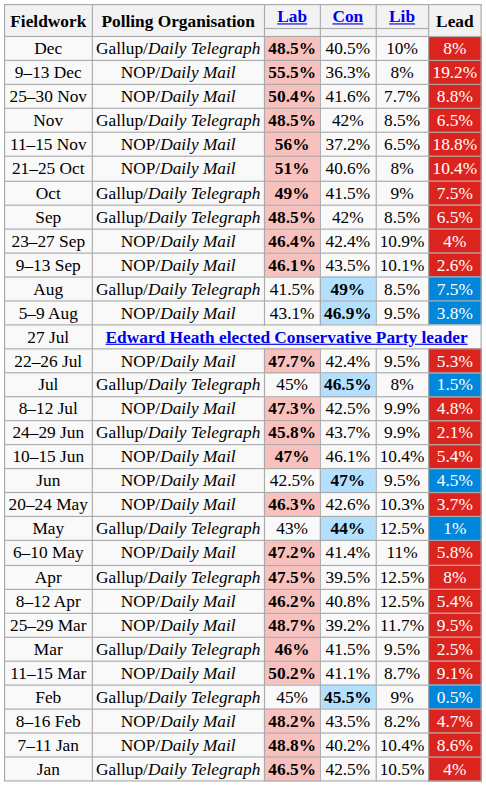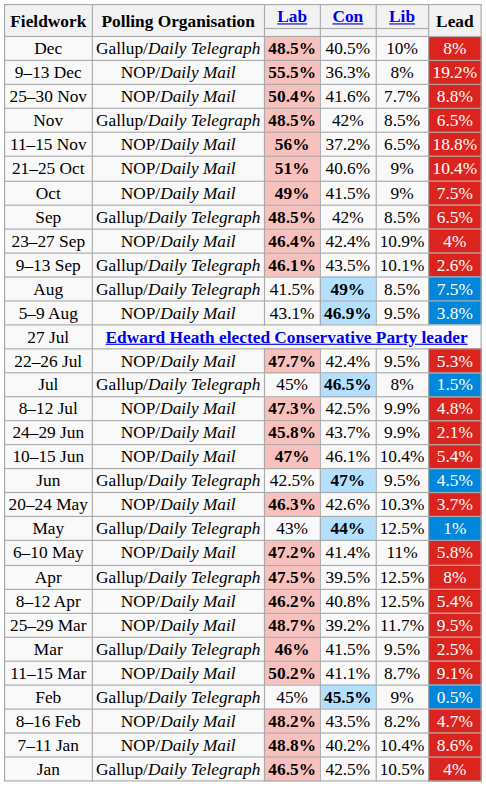(402, 168) 8% -> (402, 168) 9%
(178, 192) Gallup/Daily Telegraph -> (178, 192) NOP/Daily Mail
(178, 264) NOP/Daily Mail -> (178, 264) Gallup/Daily Telegraph
(178, 432) Gallup/Daily Telegraph -> (178, 432) NOP/Daily Mail
(178, 480) NOP/Daily Mail -> (178, 480) Gallup/Daily Telegraph
